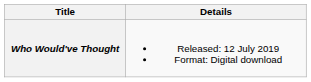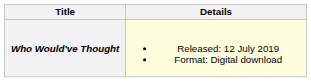(216, 54) no background -> (216, 54) lightyellow background
